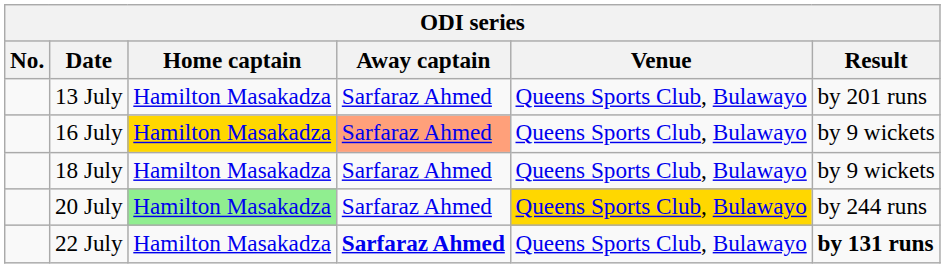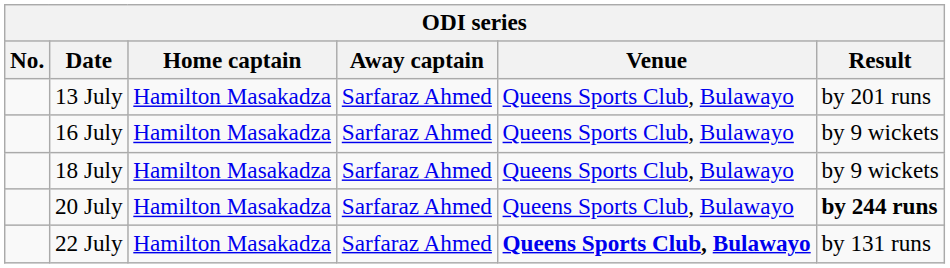(232, 133) gold background -> (232, 133) no background
(417, 133) lightsalmon background -> (417, 133) no background
(232, 206) lightgreen background -> (232, 206) no background
(661, 206) gold background -> (648, 206) no background
(872, 206) normal -> (879, 206) bold
(423, 243) bold -> (417, 243) normal
(661, 243) normal -> (657, 243) bold
(875, 243) bold -> (876, 243) normal
